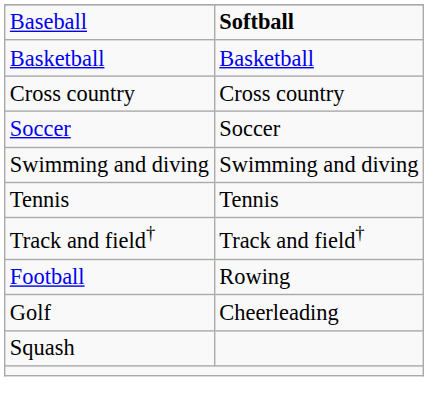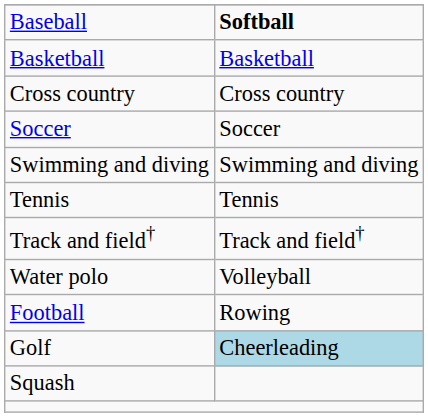+ row: (59, 276)
(279, 312) no background -> (279, 348) lightblue background
